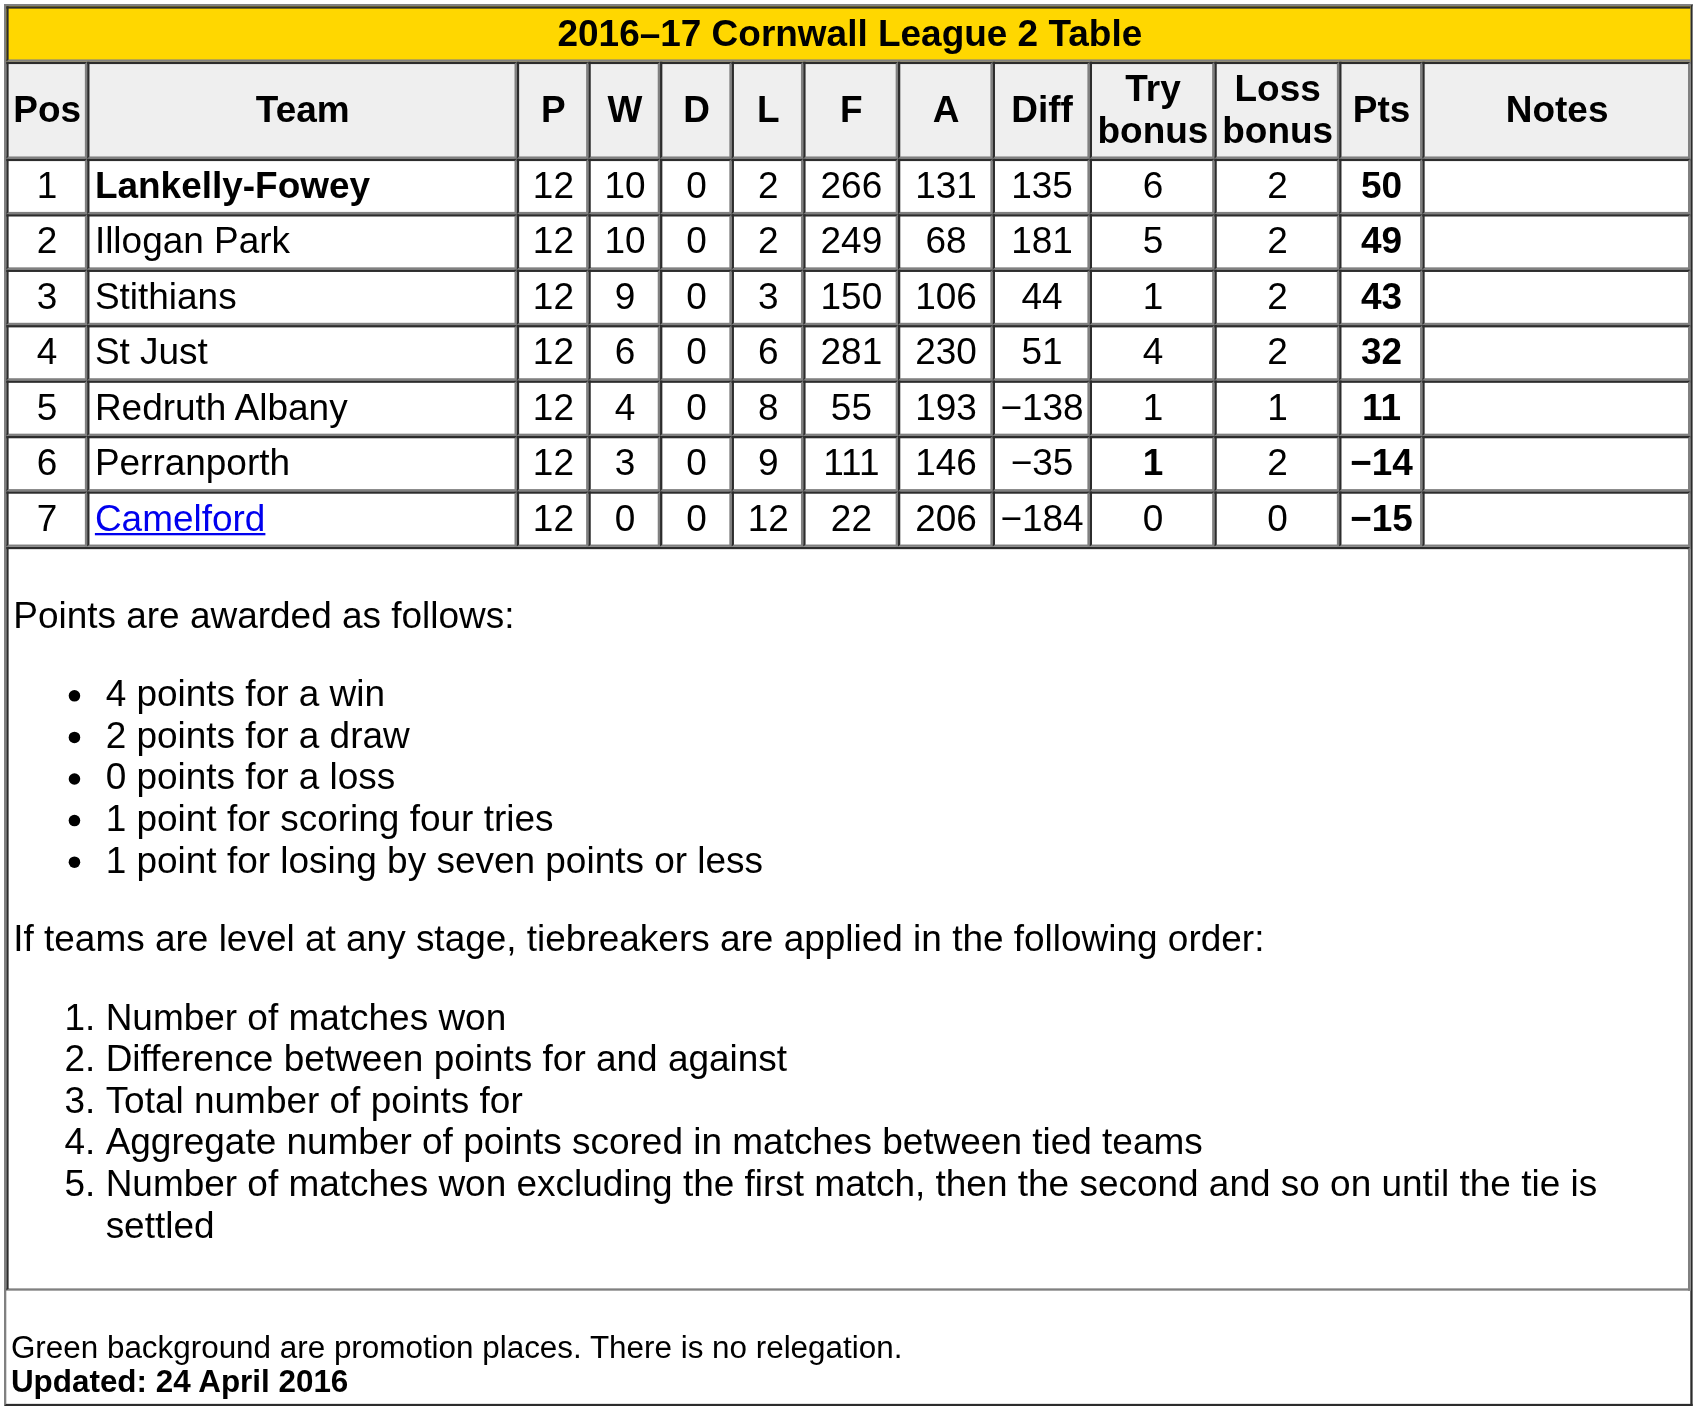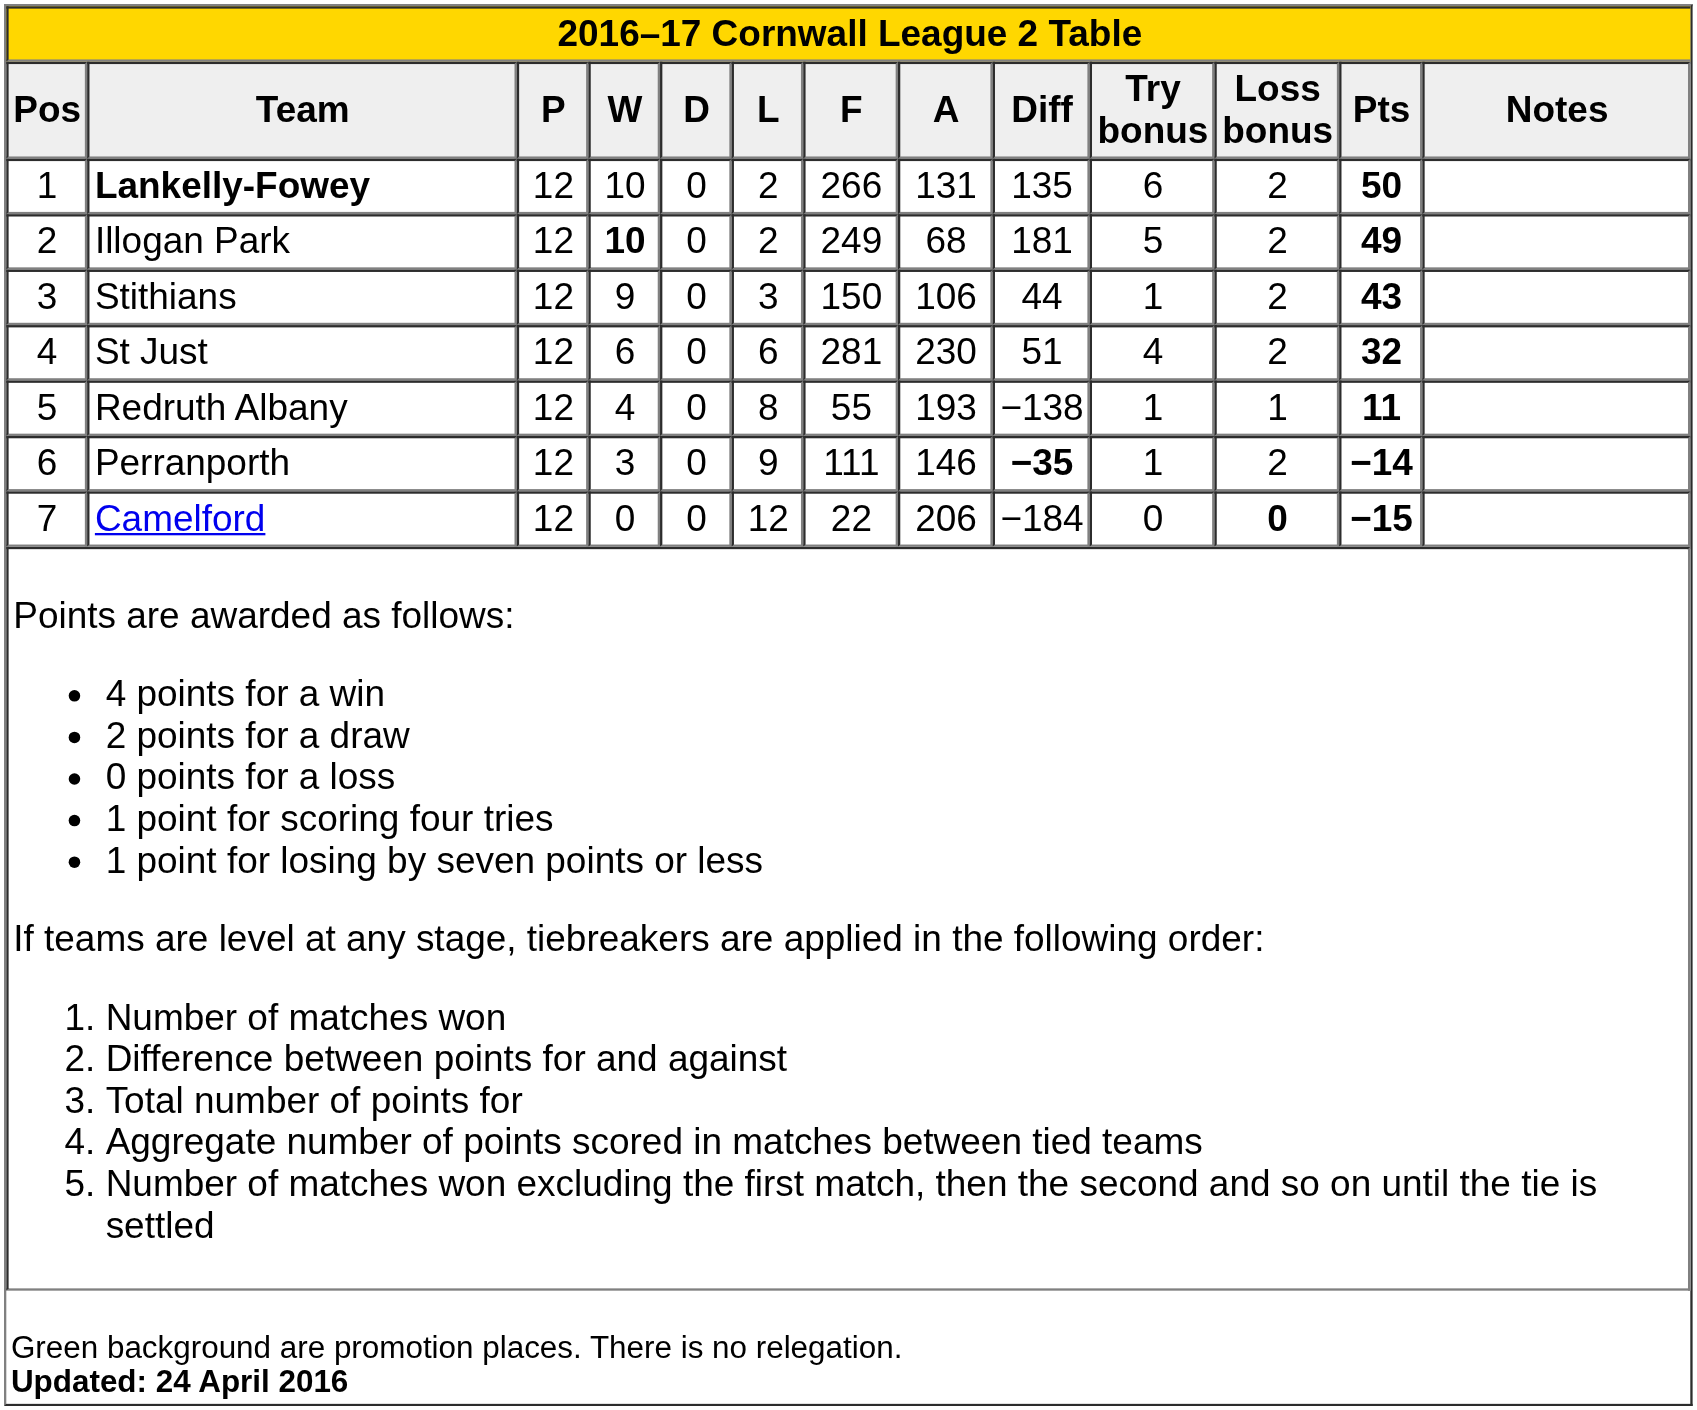(625, 241) normal -> (625, 241) bold
(1042, 463) normal -> (1042, 463) bold
(1153, 463) bold -> (1153, 463) normal
(1278, 518) normal -> (1278, 518) bold
